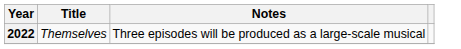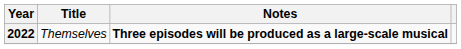(269, 33) normal -> (280, 33) bold
